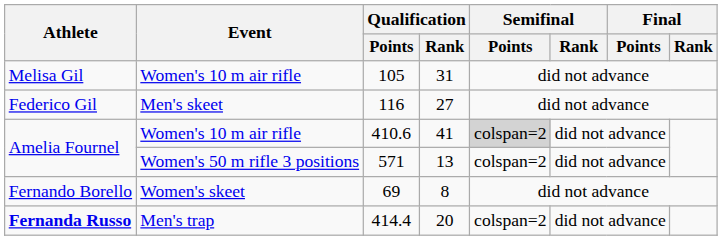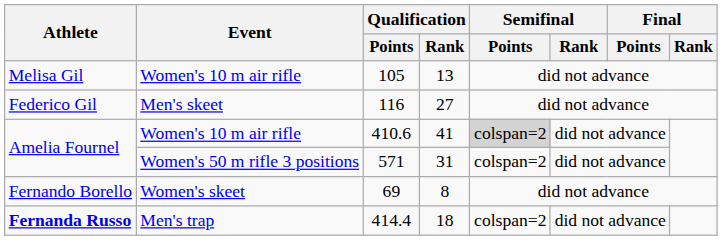(445, 75) 31 -> (445, 75) 13
(445, 162) 13 -> (445, 162) 31
(445, 220) 20 -> (445, 220) 18
